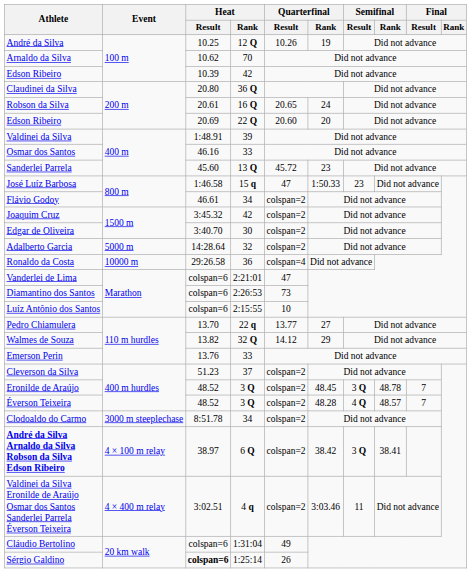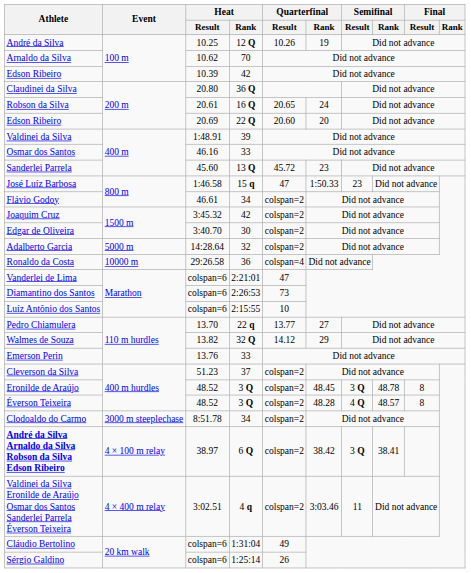(424, 388) 7 -> (422, 388) 8
(424, 403) 7 -> (422, 403) 8
(208, 560) bold -> (207, 560) normal
